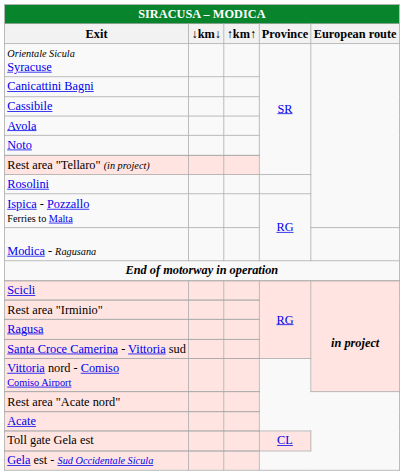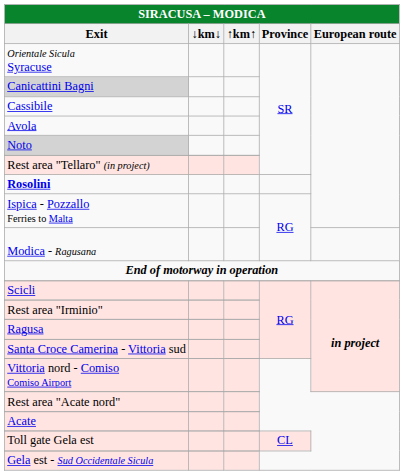(51, 86) no background -> (51, 86) lightgrey background
(20, 145) no background -> (20, 145) lightgrey background
(28, 184) normal -> (29, 184) bold
